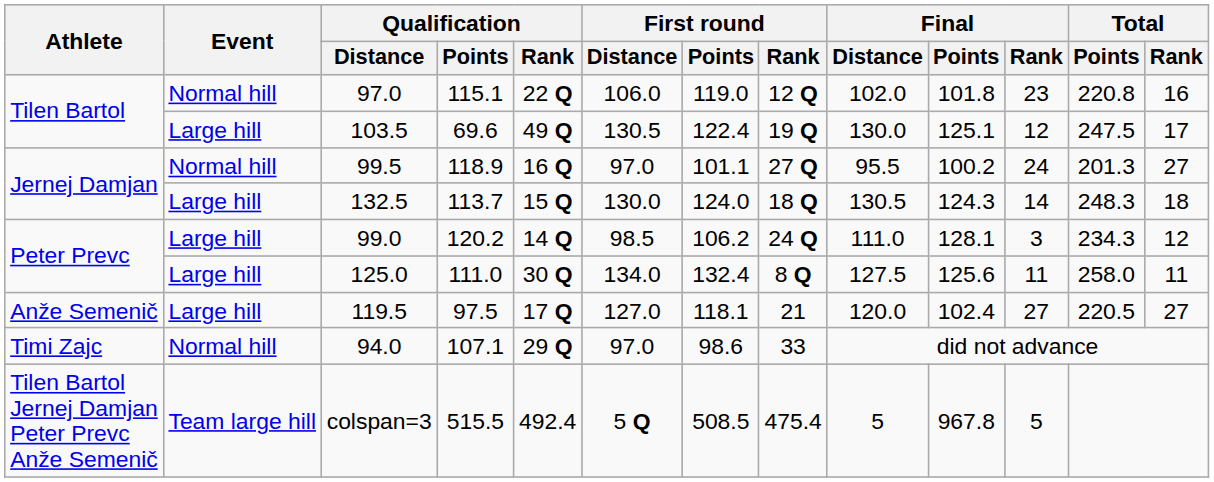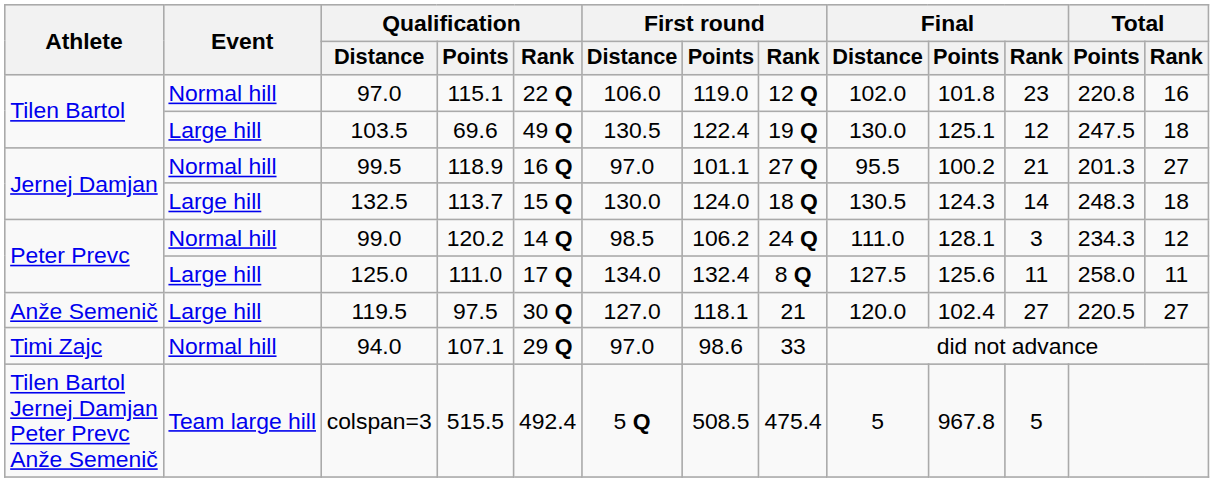(1176, 130) 17 -> (1176, 130) 18
(1036, 166) 24 -> (1036, 166) 21
(215, 238) Large hill -> (222, 238) Normal hill
(548, 274) 30 Q -> (548, 274) 17 Q
(548, 311) 17 Q -> (548, 311) 30 Q
